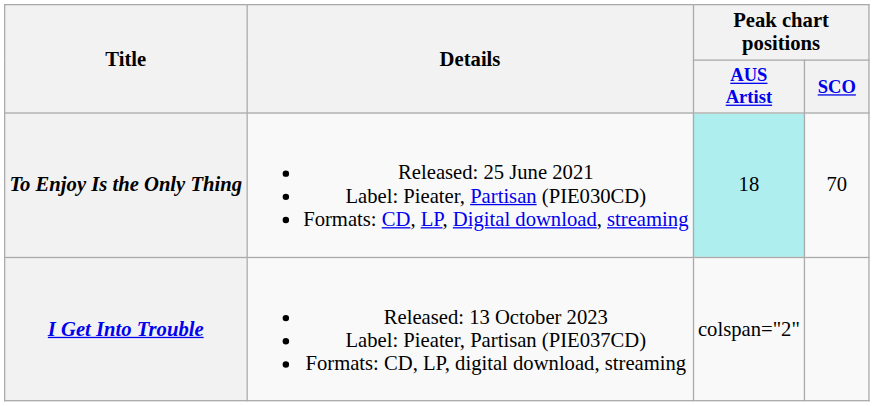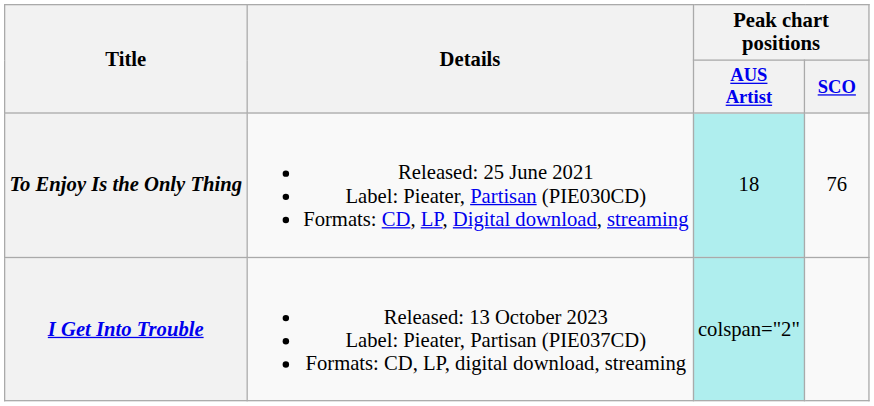(837, 184) 70 -> (837, 184) 76
(749, 328) no background -> (749, 328) paleturquoise background
